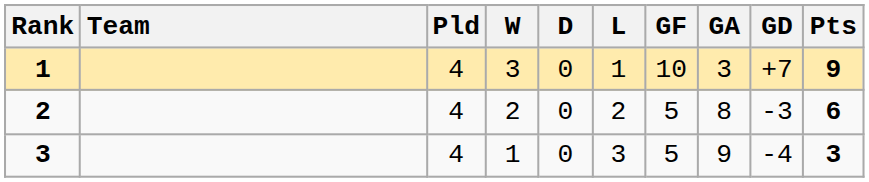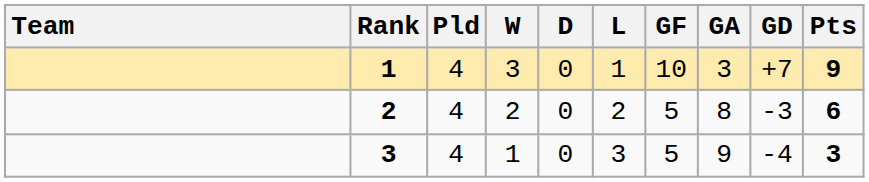columns swapped: (43, 26) <-> (118, 26)
